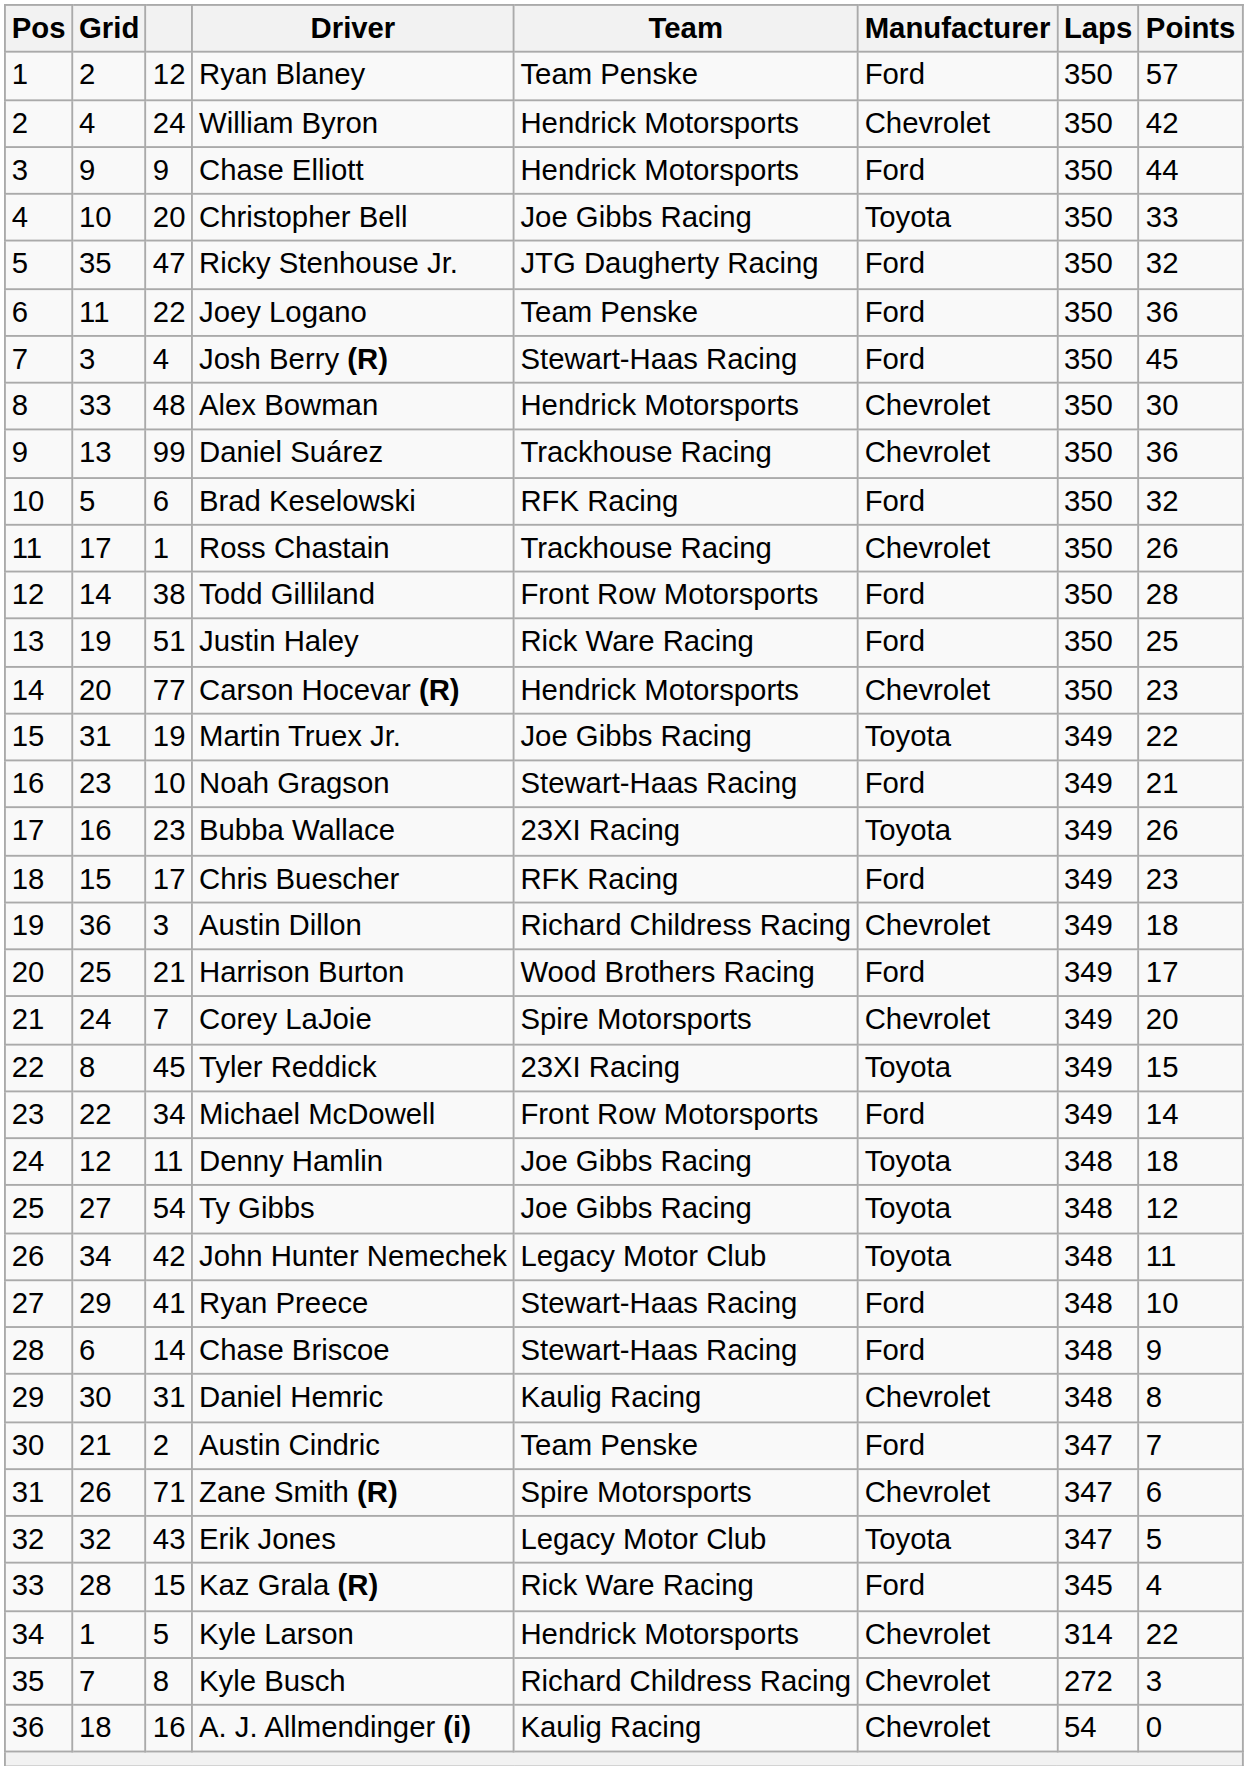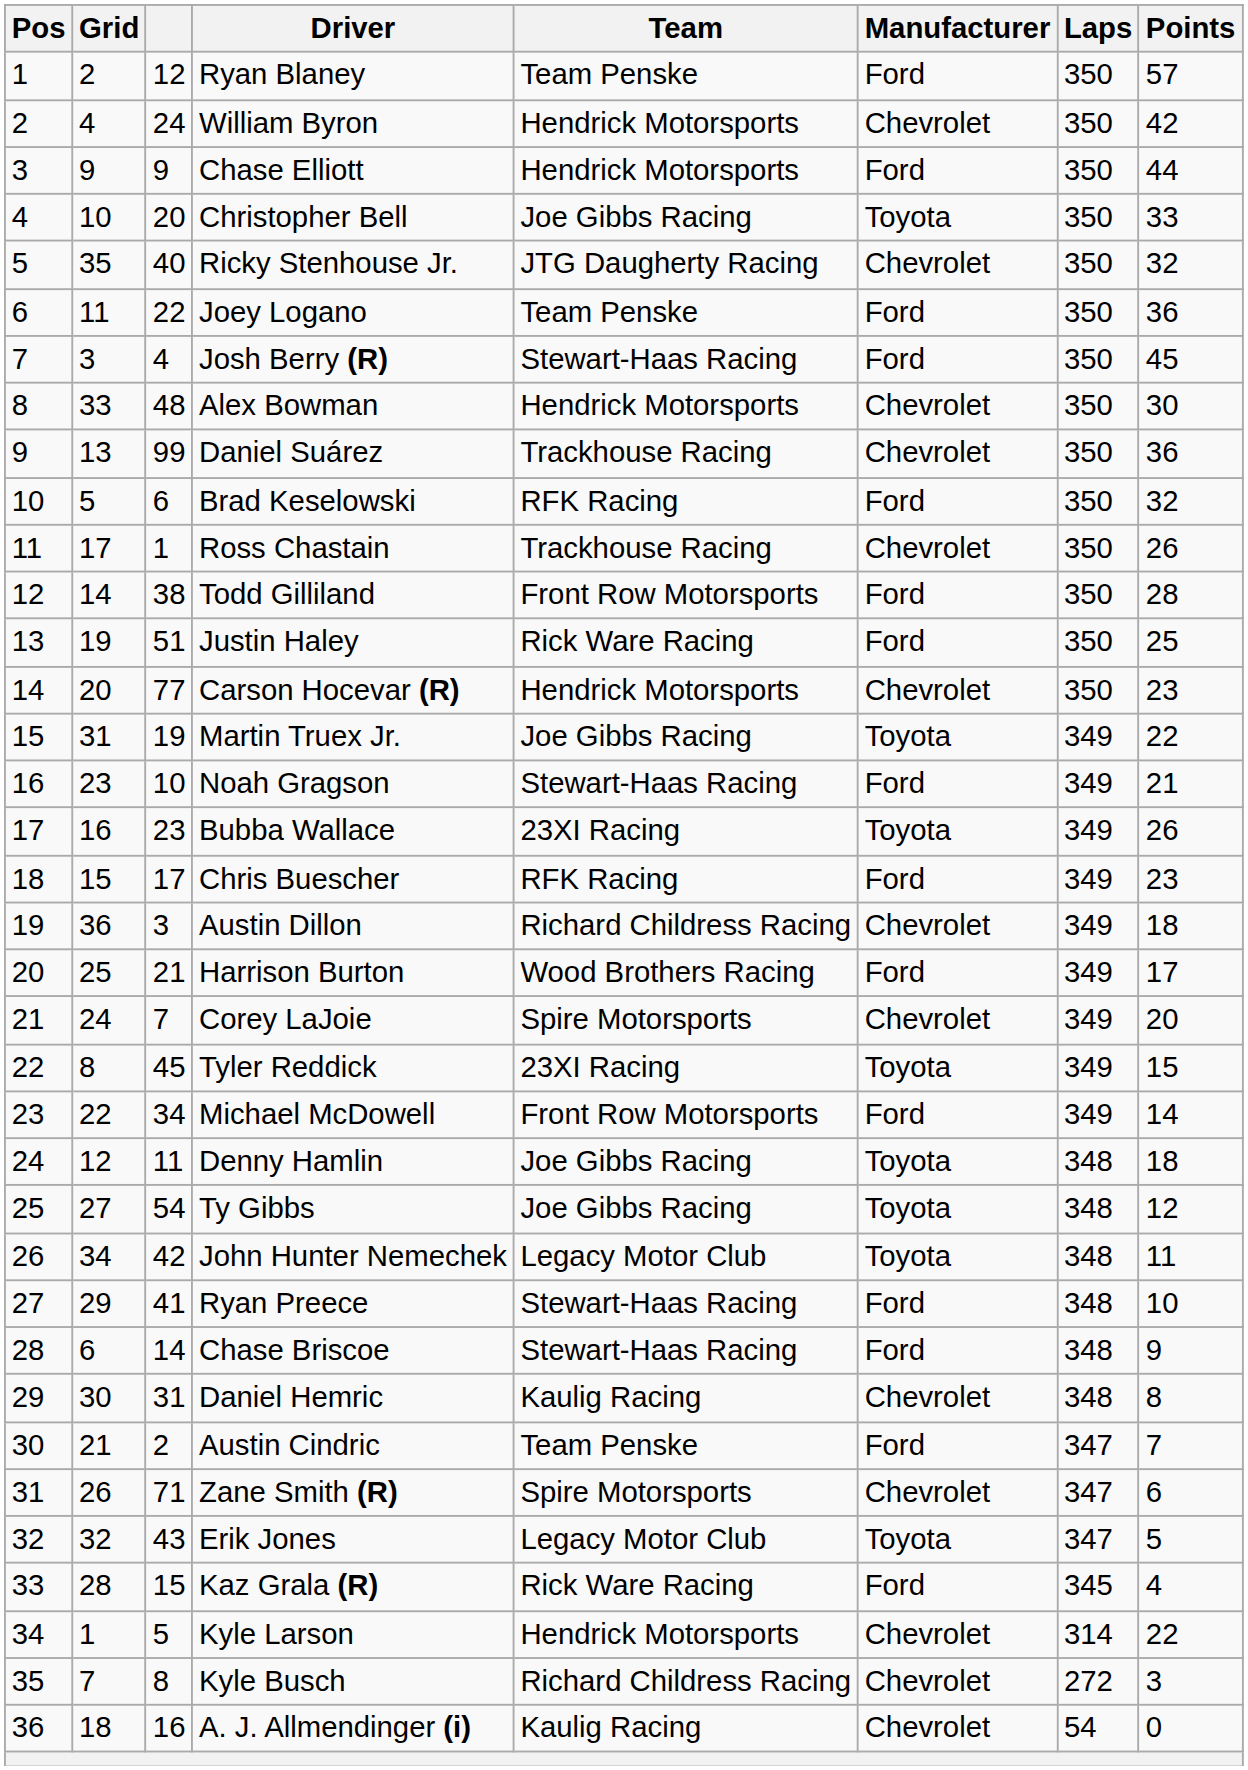(169, 263) 47 -> (169, 263) 40
(895, 263) Ford -> (927, 263) Chevrolet
